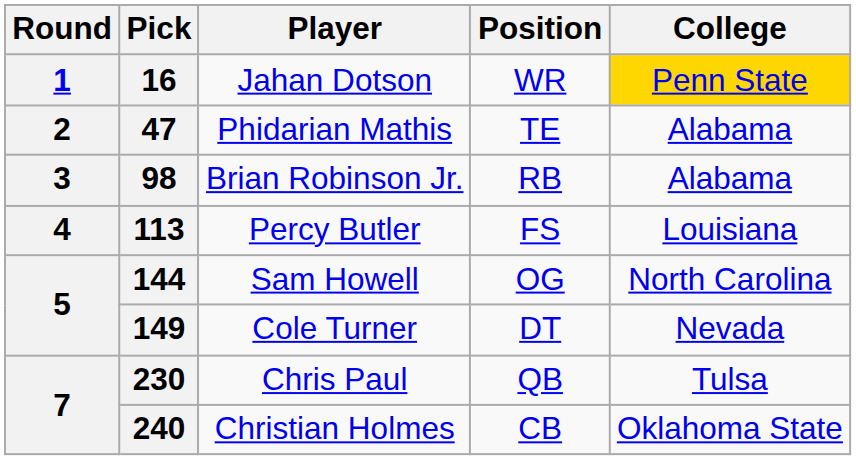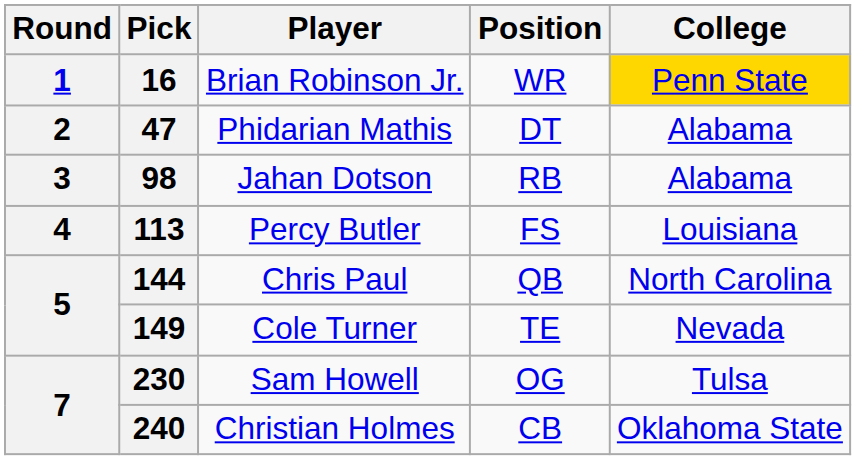(335, 79) Jahan Dotson -> (335, 79) Brian Robinson Jr.
(540, 129) TE -> (540, 129) DT
(335, 179) Brian Robinson Jr. -> (335, 179) Jahan Dotson
(335, 279) Sam Howell -> (335, 279) Chris Paul
(540, 279) OG -> (540, 279) QB
(540, 329) DT -> (540, 329) TE
(335, 379) Chris Paul -> (335, 379) Sam Howell
(540, 379) QB -> (540, 379) OG
